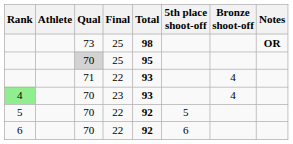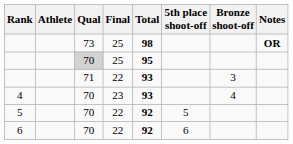(233, 78) 4 -> (233, 78) 3
(20, 95) lightgreen background -> (20, 95) no background
